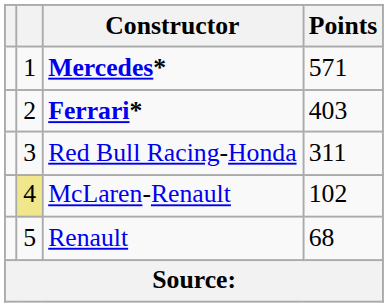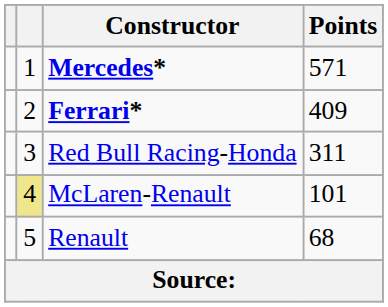(328, 110) 403 -> (328, 110) 409
(328, 194) 102 -> (328, 194) 101
